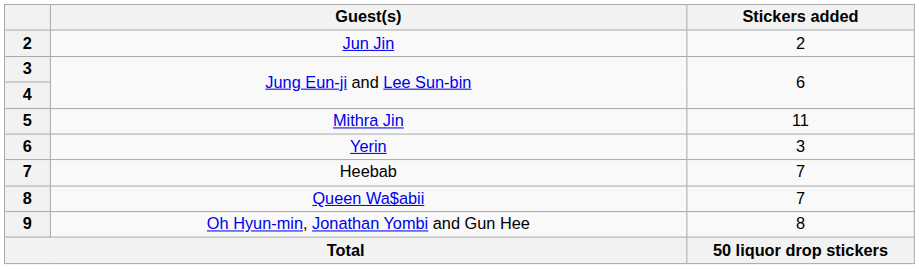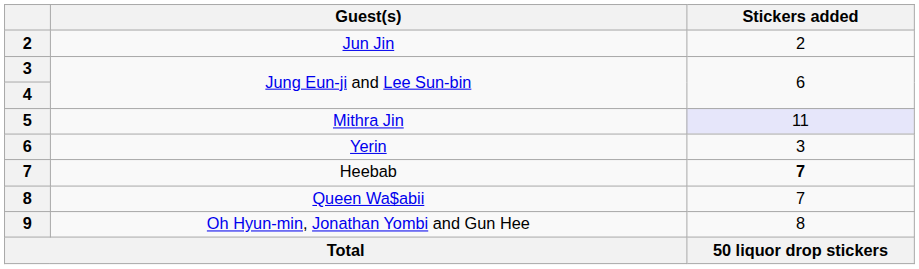(800, 120) no background -> (800, 120) lavender background
(800, 172) normal -> (800, 172) bold
